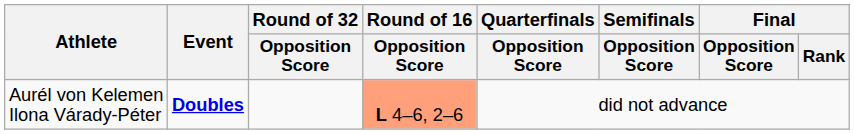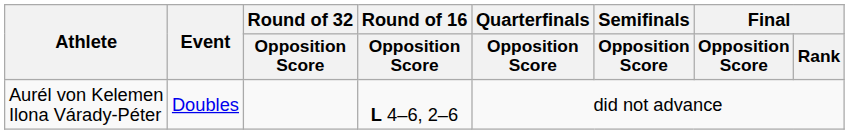(208, 105) bold -> (205, 105) normal
(420, 115) lightsalmon background -> (415, 115) no background
